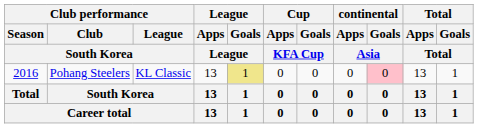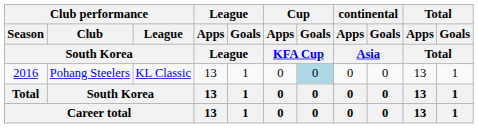(245, 73) khaki background -> (245, 73) no background
(315, 73) no background -> (315, 73) lightblue background
(385, 73) pink background -> (385, 73) no background
